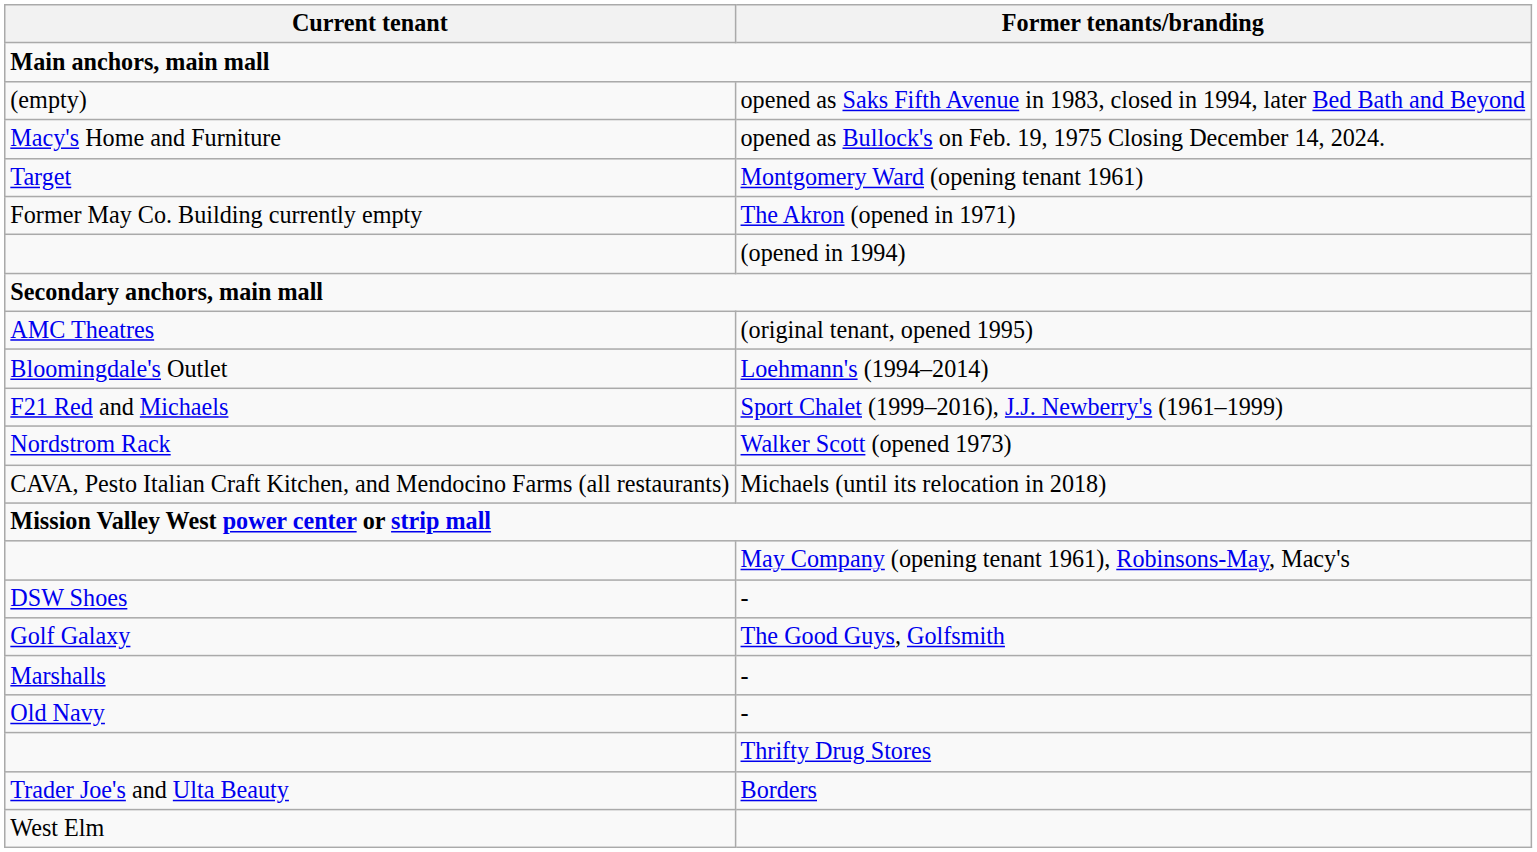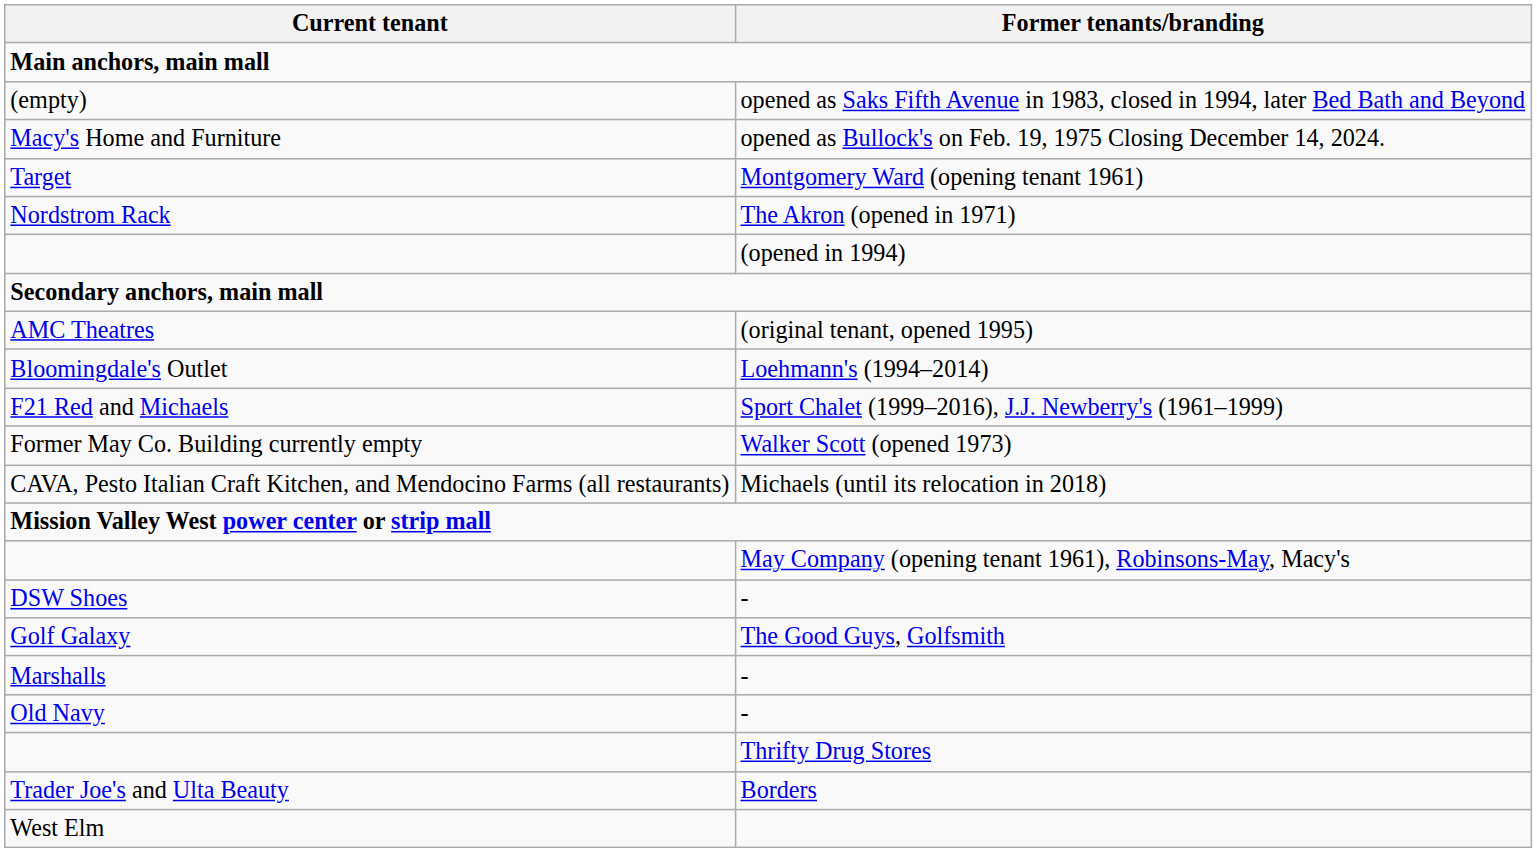(216, 215) Former May Co. Building currently empty -> (91, 215) Nordstrom Rack
(91, 445) Nordstrom Rack -> (216, 445) Former May Co. Building currently empty
